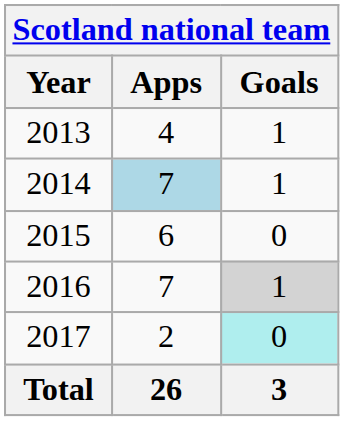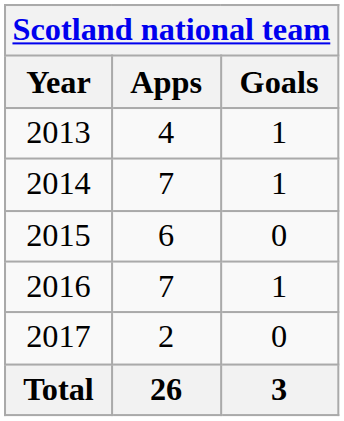(166, 183) lightblue background -> (166, 183) no background
(279, 286) lightgrey background -> (279, 286) no background
(279, 337) paleturquoise background -> (279, 337) no background
